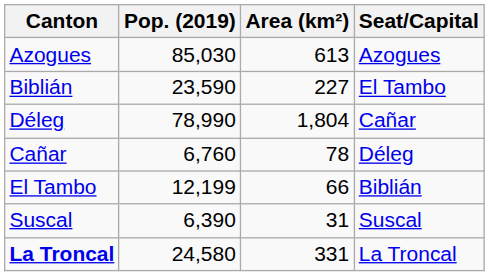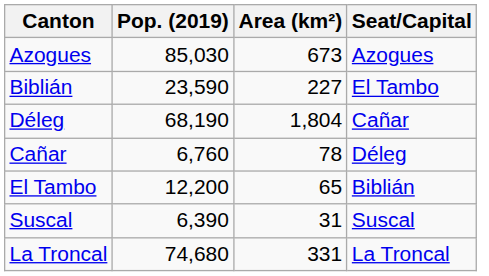(332, 54) 613 -> (325, 54) 673
(204, 120) 78,990 -> (197, 120) 68,190
(204, 187) 12,199 -> (197, 187) 12,200
(337, 187) 66 -> (331, 187) 65
(62, 253) bold -> (58, 253) normal
(204, 253) 24,580 -> (197, 253) 74,680
